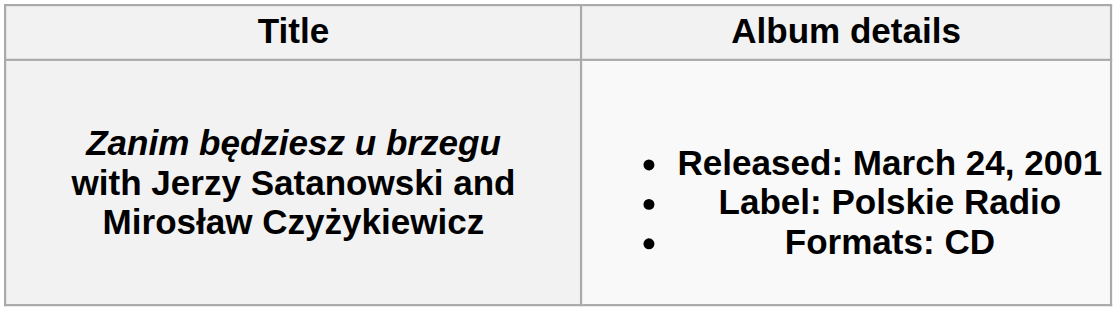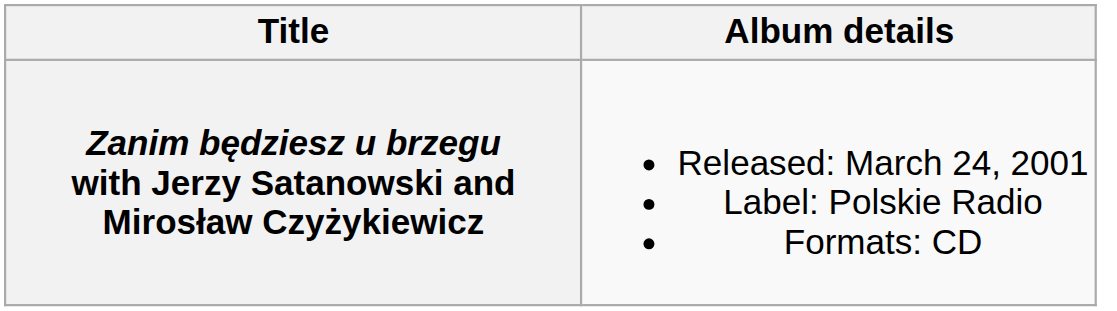(846, 202) bold -> (839, 202) normal
